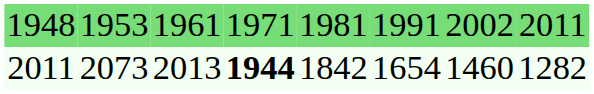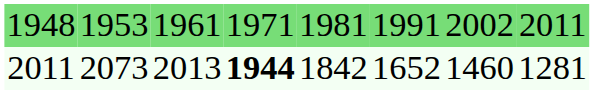(406, 67) 1654 -> (406, 67) 1652
(553, 67) 1282 -> (553, 67) 1281
